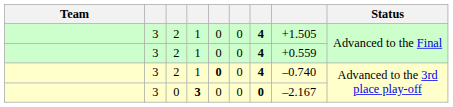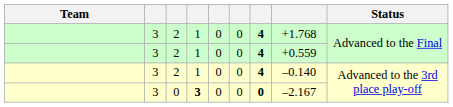(299, 33) +1.505 -> (299, 33) +1.768
(219, 72) bold -> (219, 72) normal
(299, 72) –0.740 -> (299, 72) –0.140
